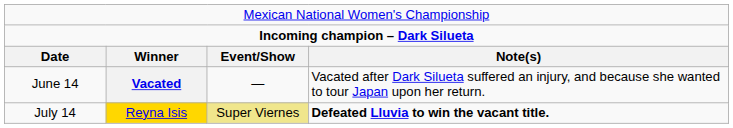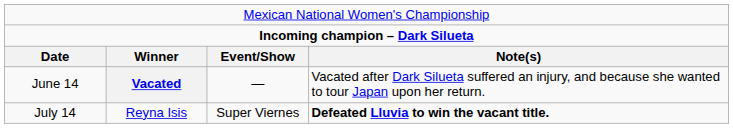(156, 112) gold background -> (156, 112) no background
(258, 112) khaki background -> (258, 112) no background
